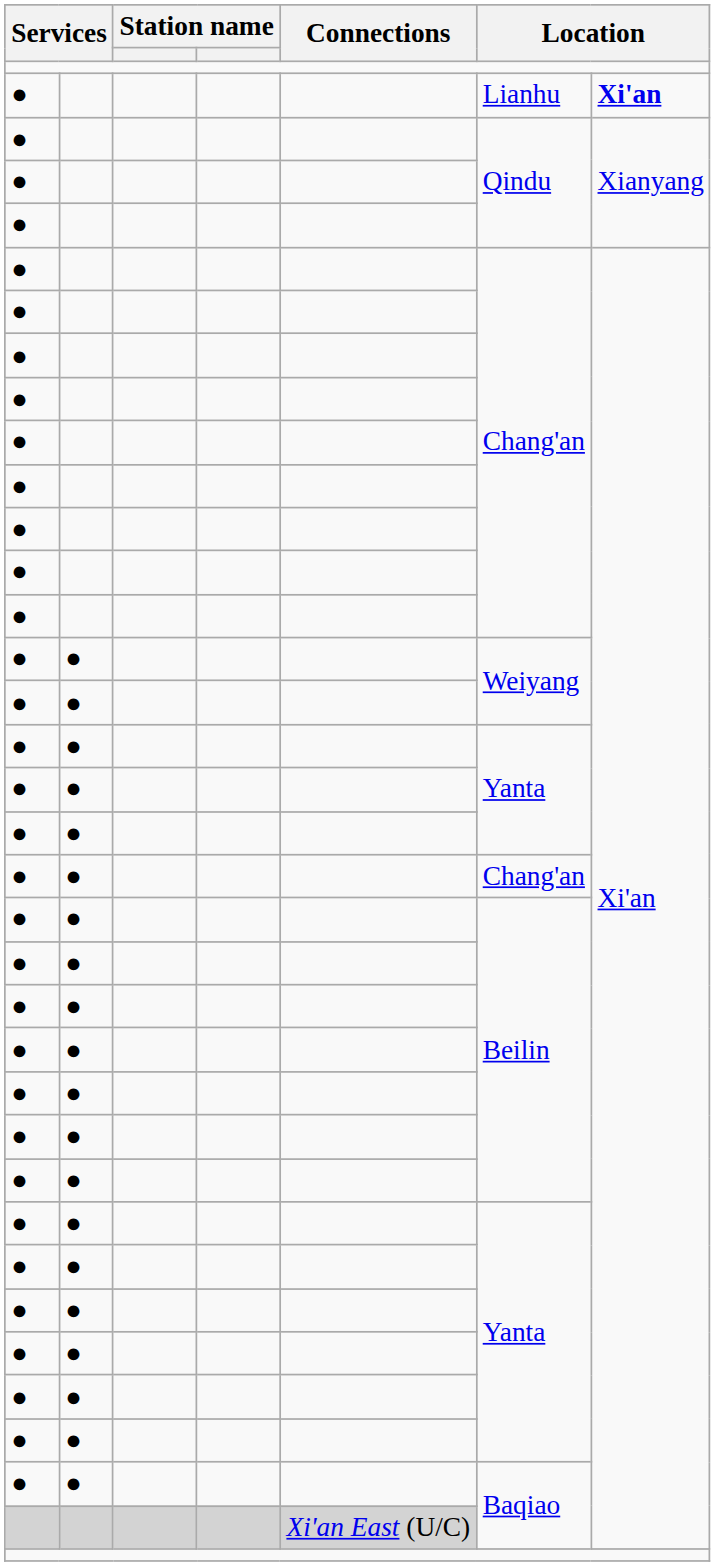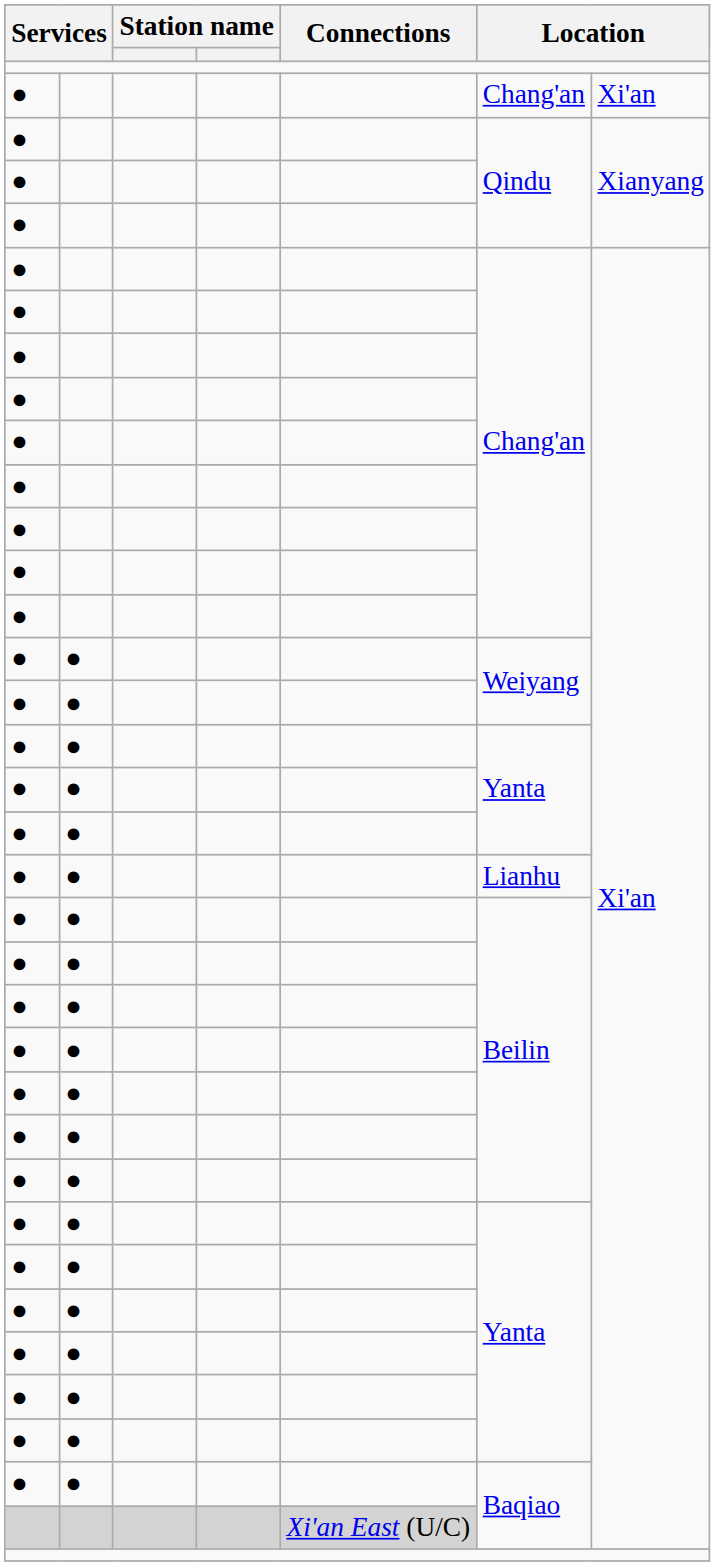(521, 94) Lianhu -> (534, 94) Chang'an
(629, 94) bold -> (627, 94) normal
(534, 875) Chang'an -> (521, 875) Lianhu
